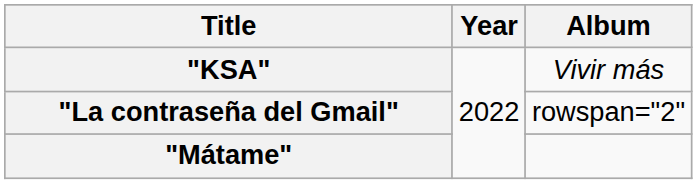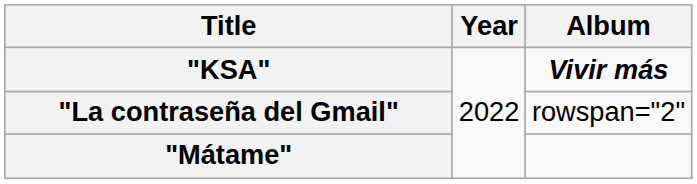(608, 69) normal -> (608, 69) bold
